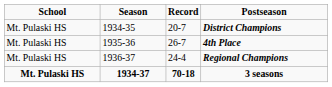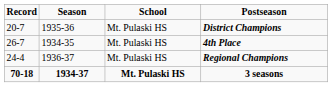columns swapped: (52, 12) <-> (183, 12)
(119, 27) 1934-35 -> (58, 27) 1935-36
(119, 43) 1935-36 -> (58, 43) 1934-35
